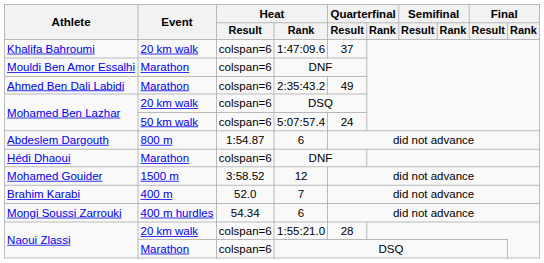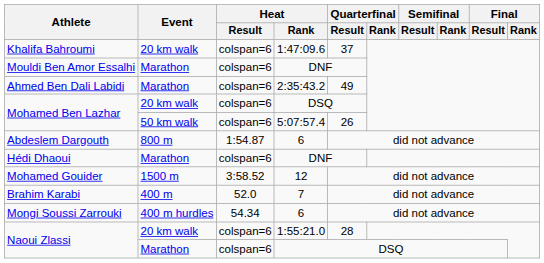(347, 122) 24 -> (347, 122) 26
